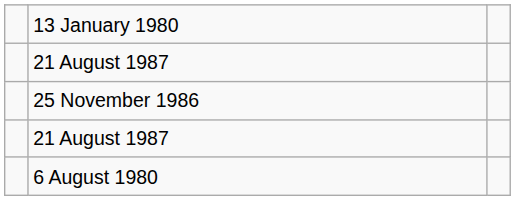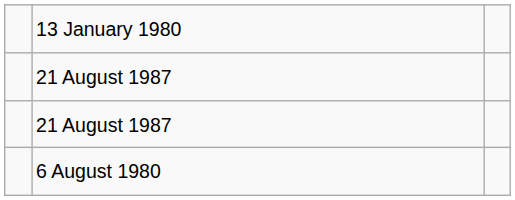- row: (17, 100)
